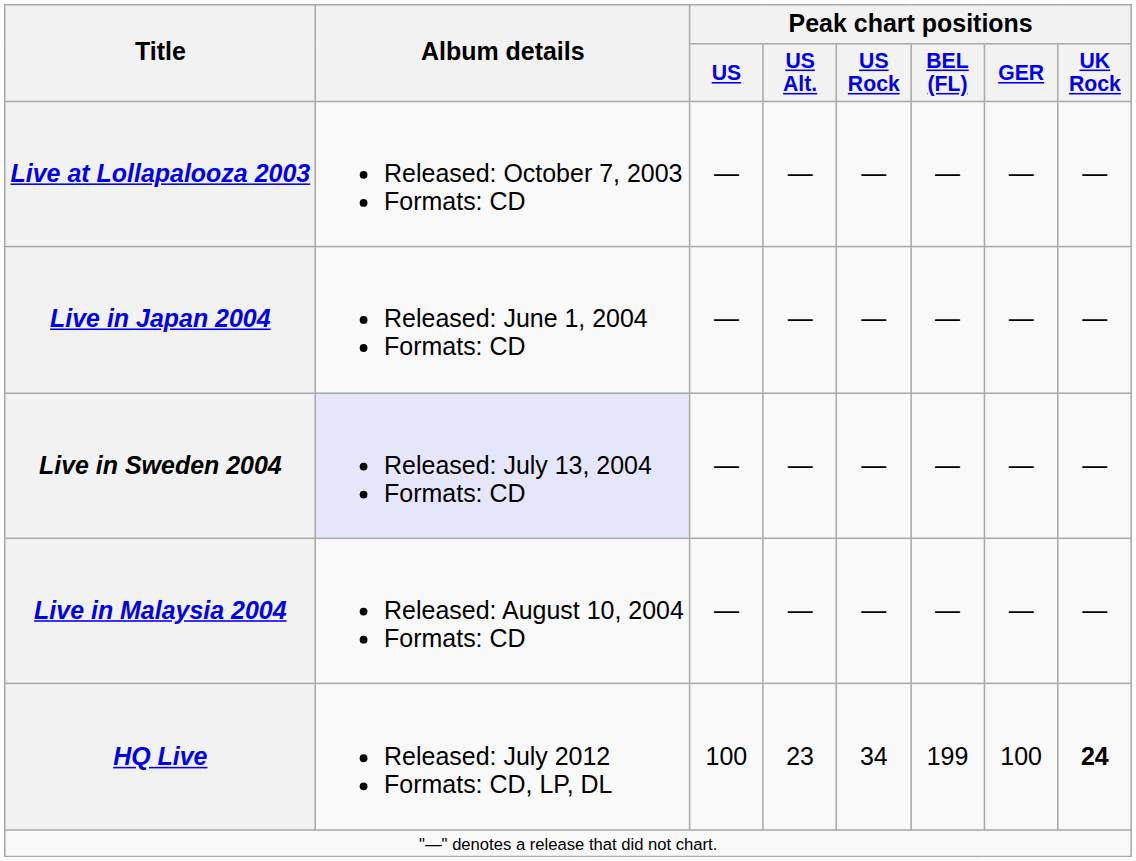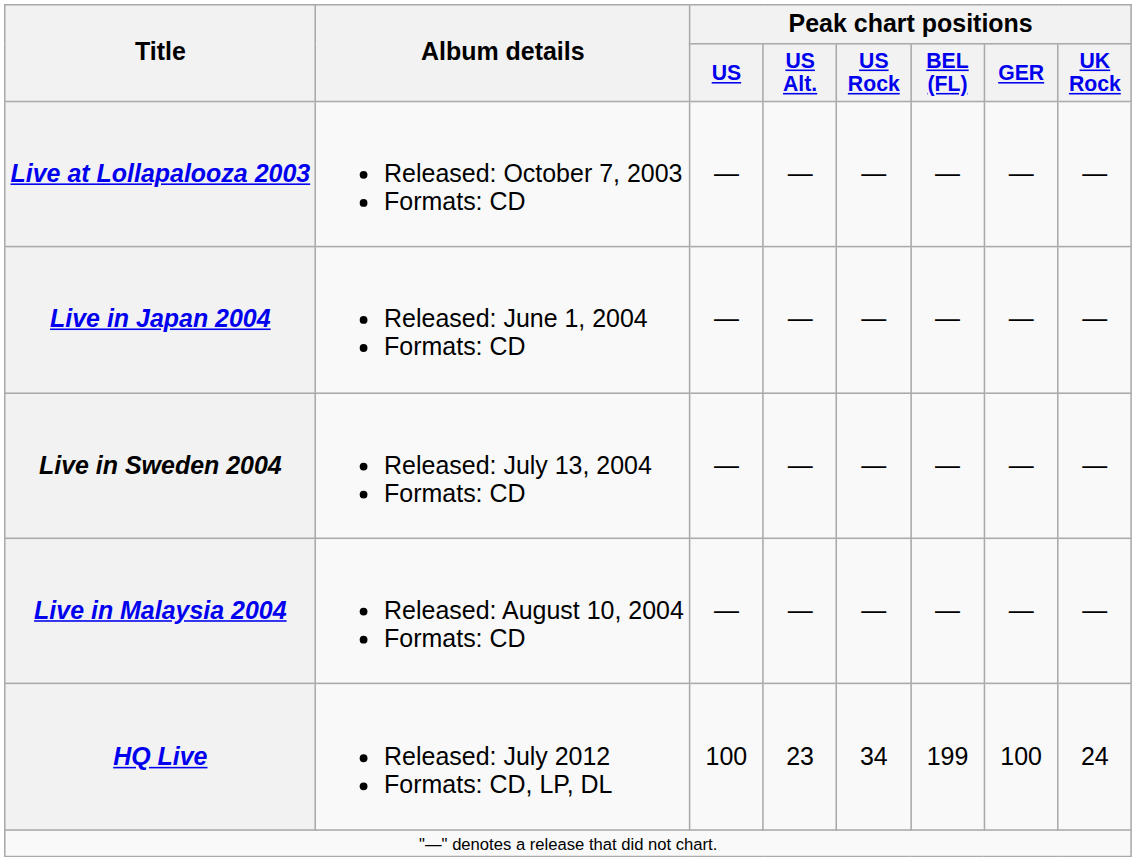(503, 479) lavender background -> (503, 479) no background
(1095, 756) bold -> (1095, 756) normal
